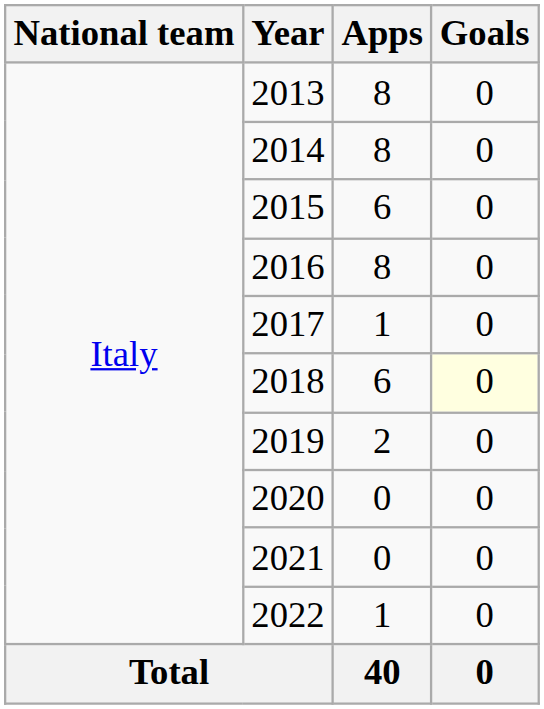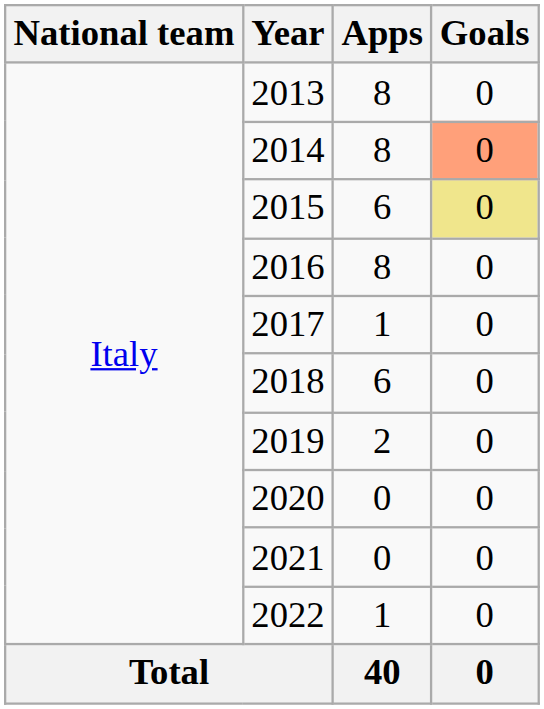(485, 149) no background -> (485, 149) lightsalmon background
(485, 207) no background -> (485, 207) khaki background
(485, 382) lightyellow background -> (485, 382) no background
